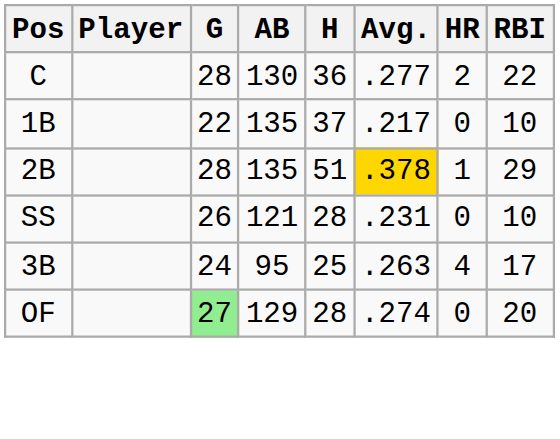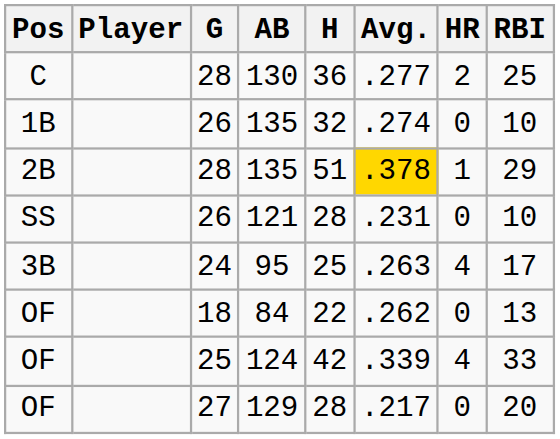(520, 76) 22 -> (520, 76) 25
(215, 124) 22 -> (215, 124) 26
(330, 124) 37 -> (330, 124) 32
(396, 124) .217 -> (396, 124) .274
+ row: (38, 314)
+ row: (38, 361)
(215, 314) lightgreen background -> (215, 409) no background
(396, 314) .274 -> (396, 409) .217
